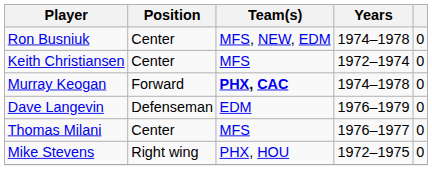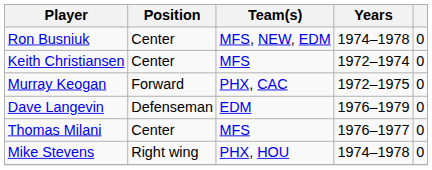(254, 84) bold -> (254, 84) normal
(373, 84) 1974–1978 -> (373, 84) 1972–1975
(373, 152) 1972–1975 -> (373, 152) 1974–1978
